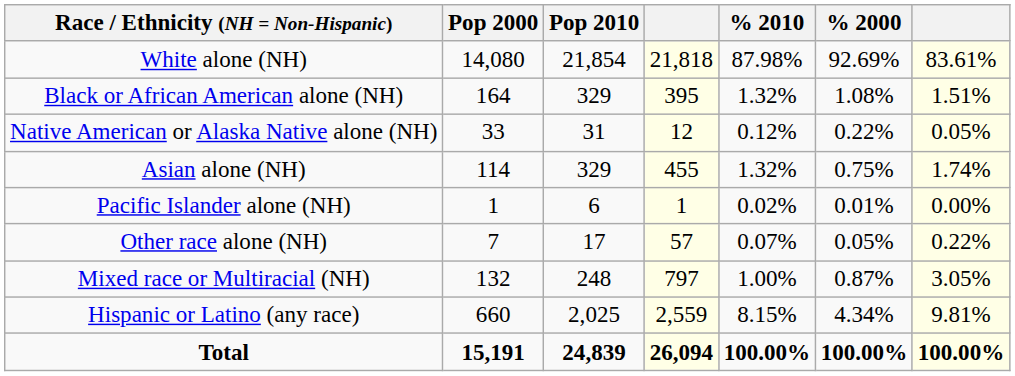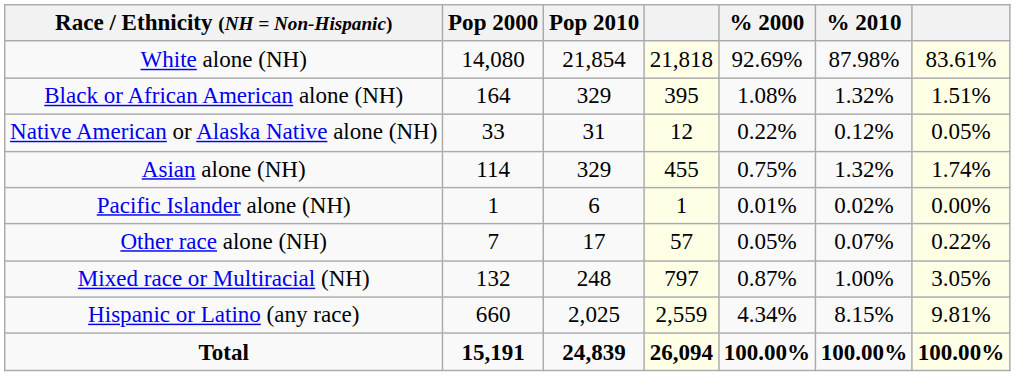columns swapped: (864, 22) <-> (767, 22)
